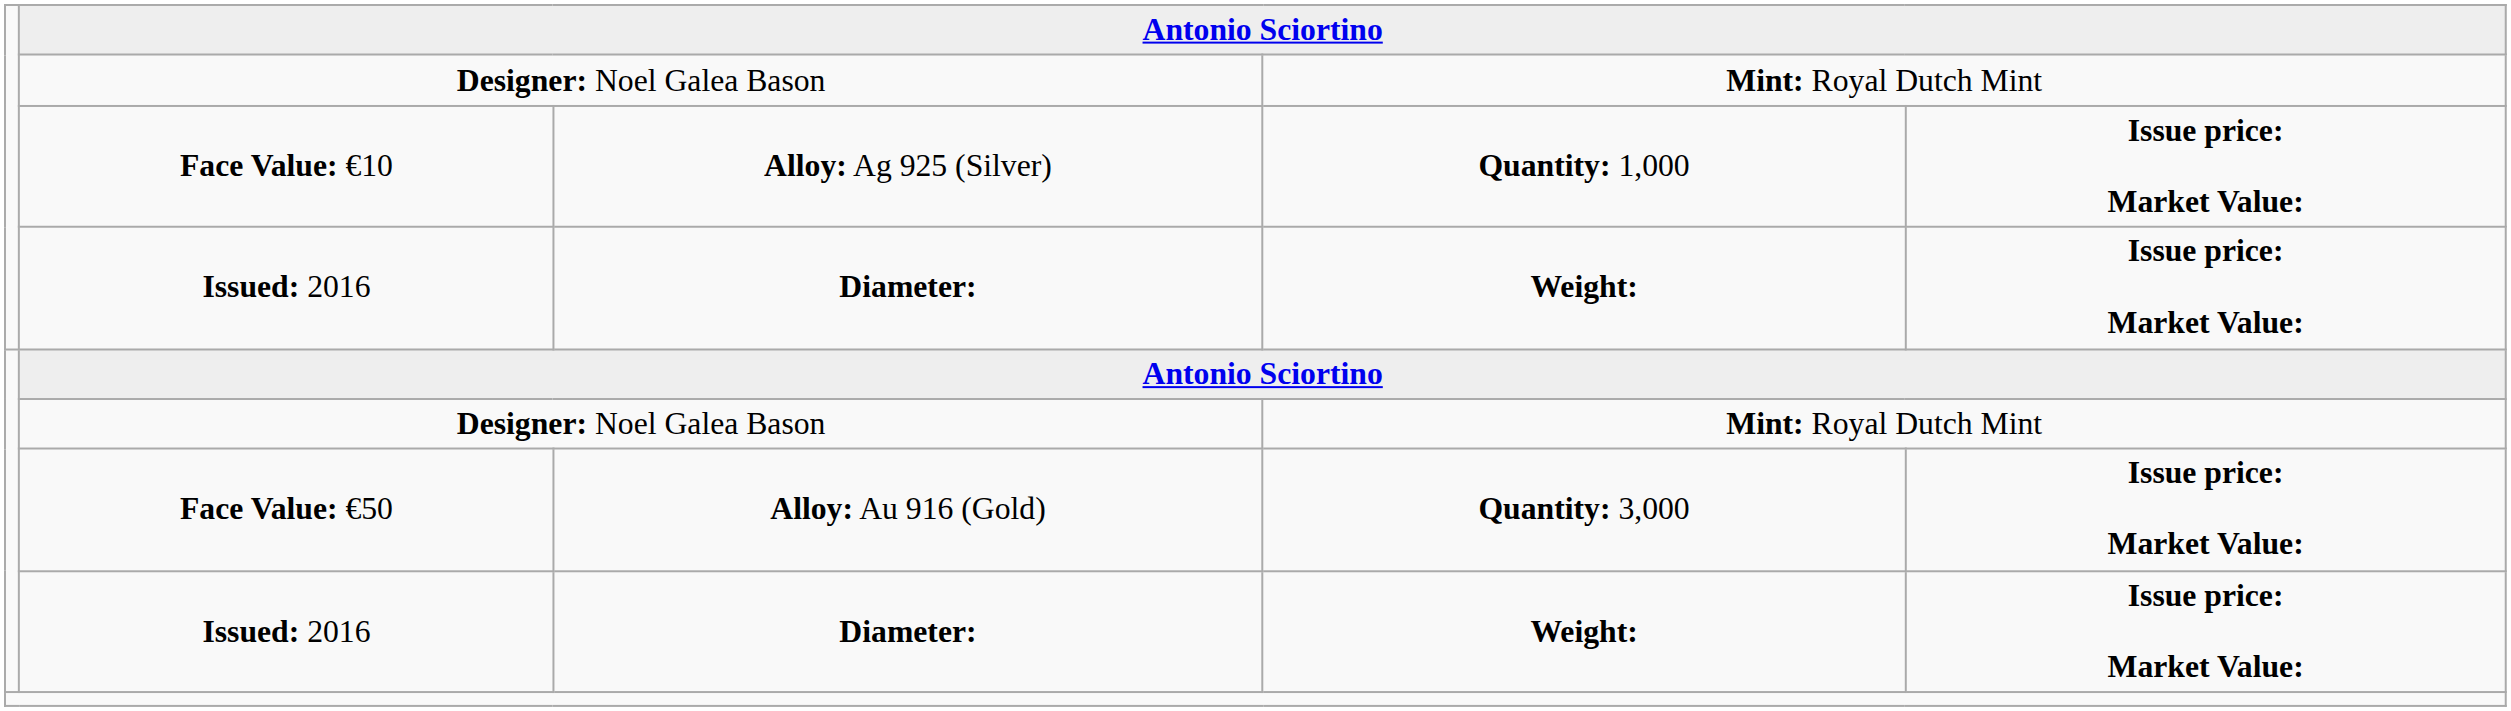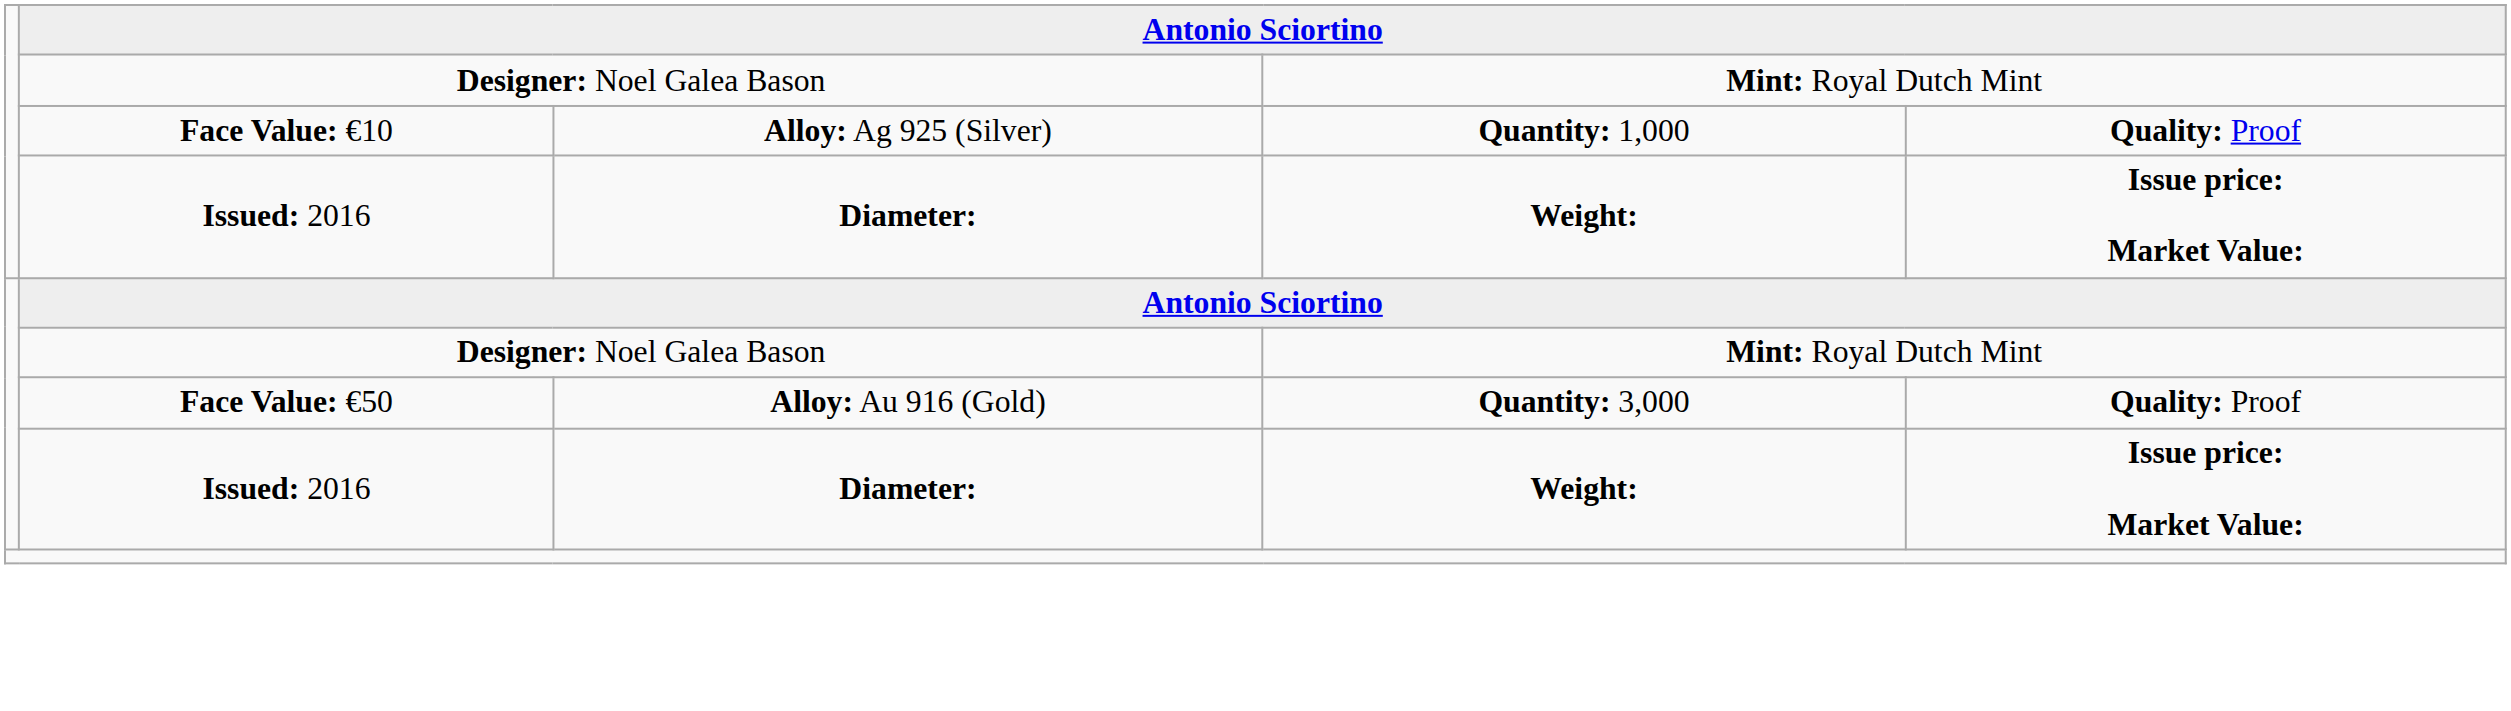(2206, 165) Issue price: Market Value: -> (2206, 130) Quality: Proof
(2206, 509) Issue price: Market Value: -> (2206, 402) Quality: Proof
